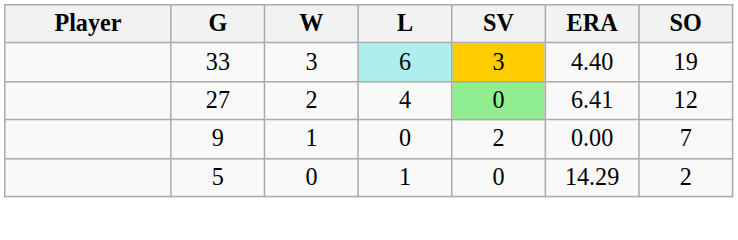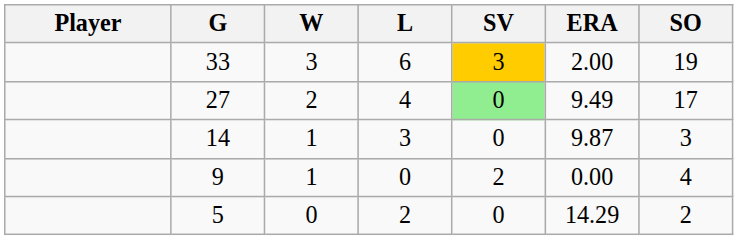(405, 61) paleturquoise background -> (405, 61) no background
(592, 61) 4.40 -> (592, 61) 2.00
(592, 100) 6.41 -> (592, 100) 9.49
(686, 100) 12 -> (686, 100) 17
+ row: (218, 138)
(686, 138) 7 -> (686, 176) 4
(405, 176) 1 -> (405, 215) 2
